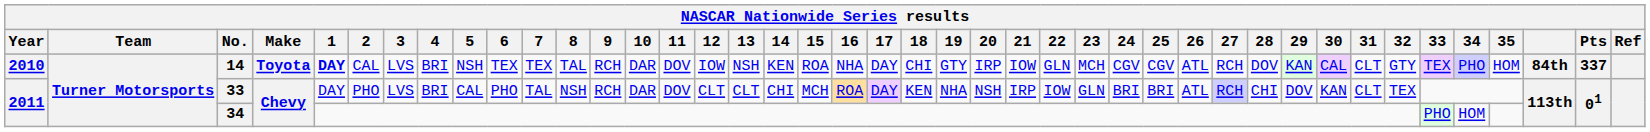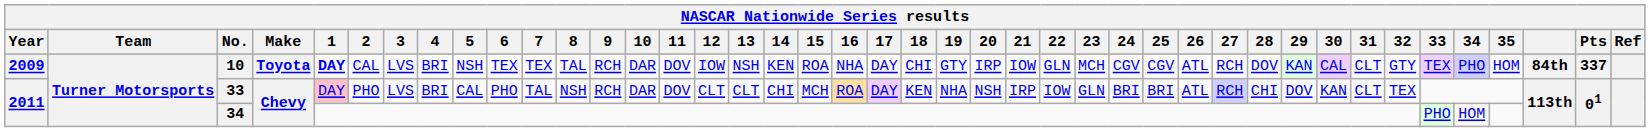(27, 66) 2010 -> (27, 66) 2009
(235, 66) 14 -> (235, 66) 10
(331, 90) no background -> (331, 90) pink background
